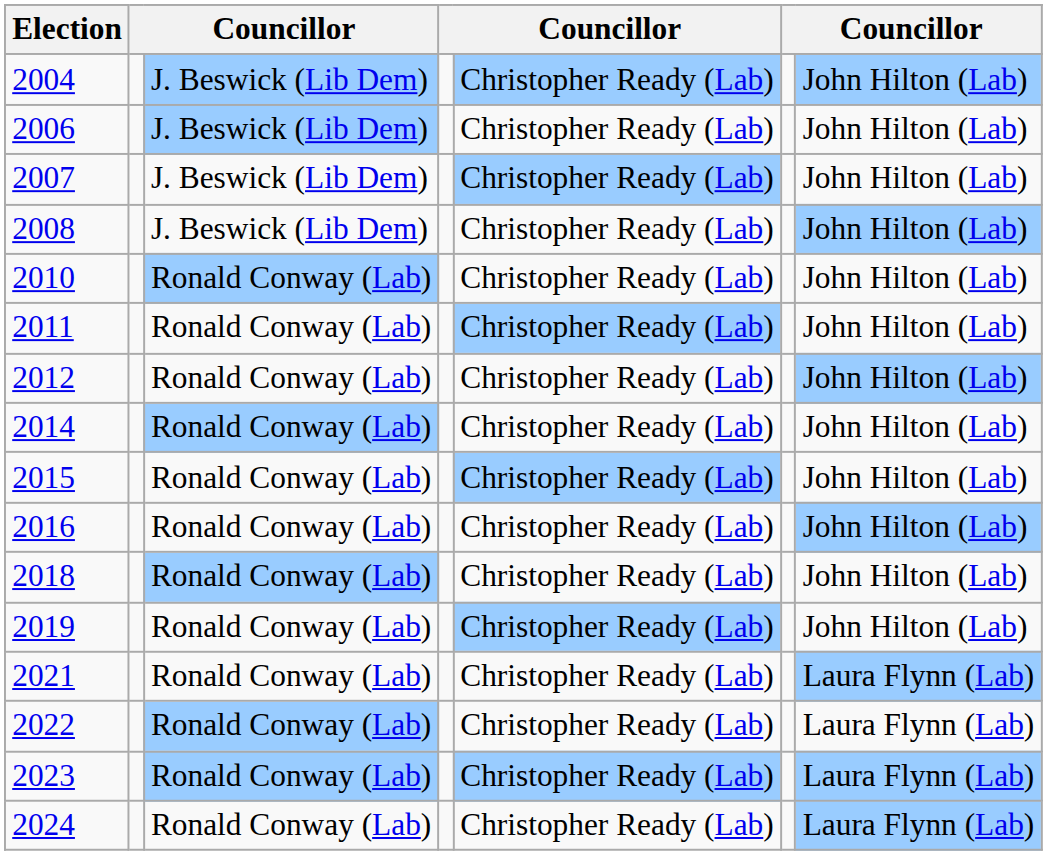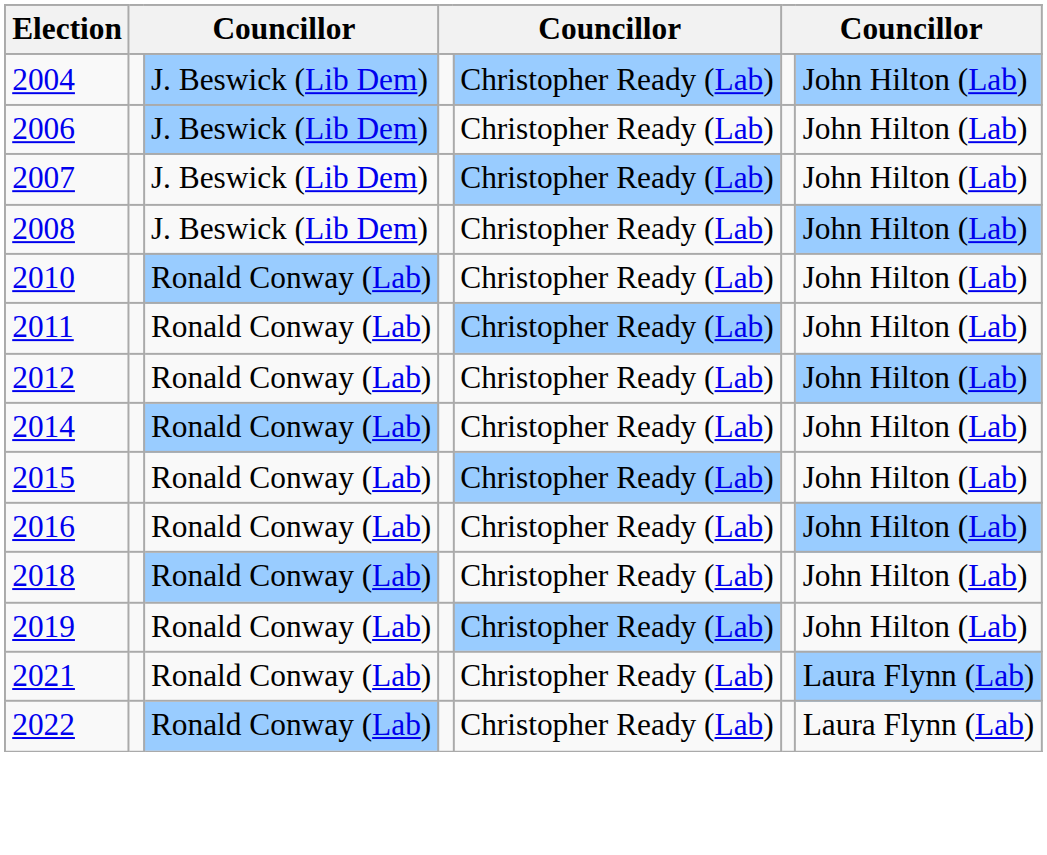- row: (44, 775)
- row: (44, 825)
